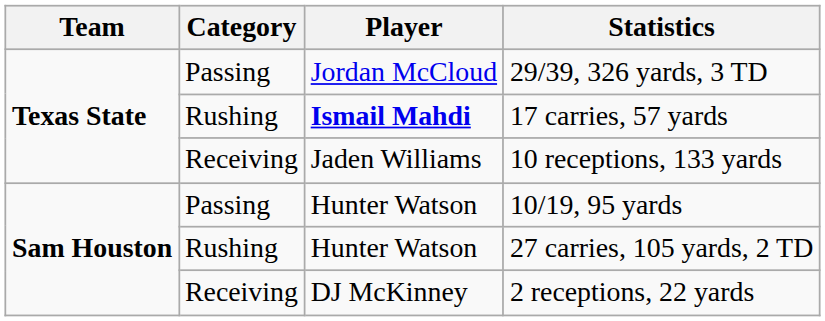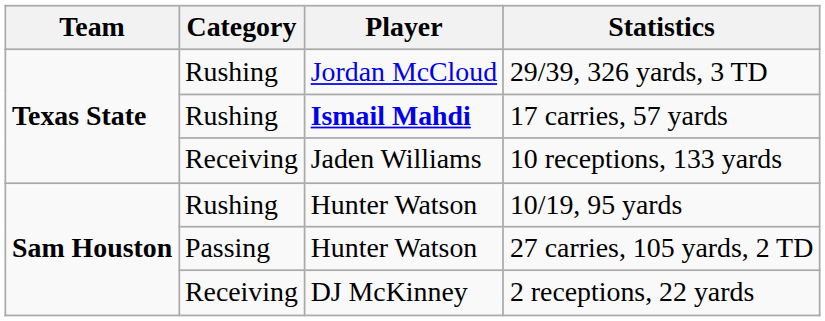(228, 71) Passing -> (231, 71) Rushing
(228, 204) Passing -> (231, 204) Rushing
(231, 248) Rushing -> (228, 248) Passing
